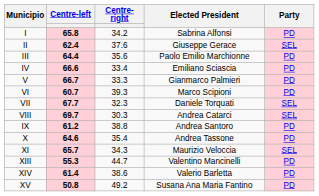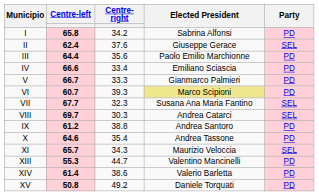(204, 91) no background -> (204, 91) khaki background
(204, 103) Daniele Torquati -> (204, 103) Susana Ana Maria Fantino
(204, 185) Susana Ana Maria Fantino -> (204, 185) Daniele Torquati
